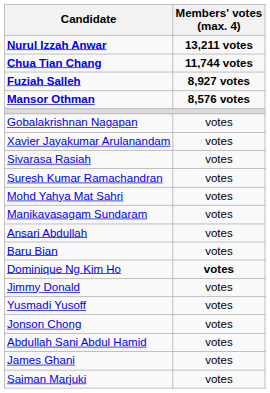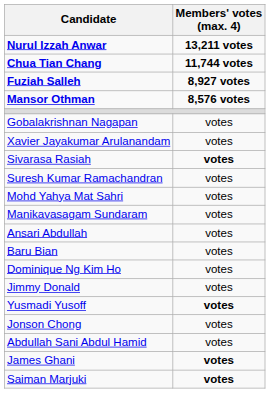(219, 159) normal -> (219, 159) bold
(219, 269) bold -> (219, 269) normal
(219, 305) normal -> (219, 305) bold
(219, 360) normal -> (219, 360) bold
(219, 379) normal -> (219, 379) bold
